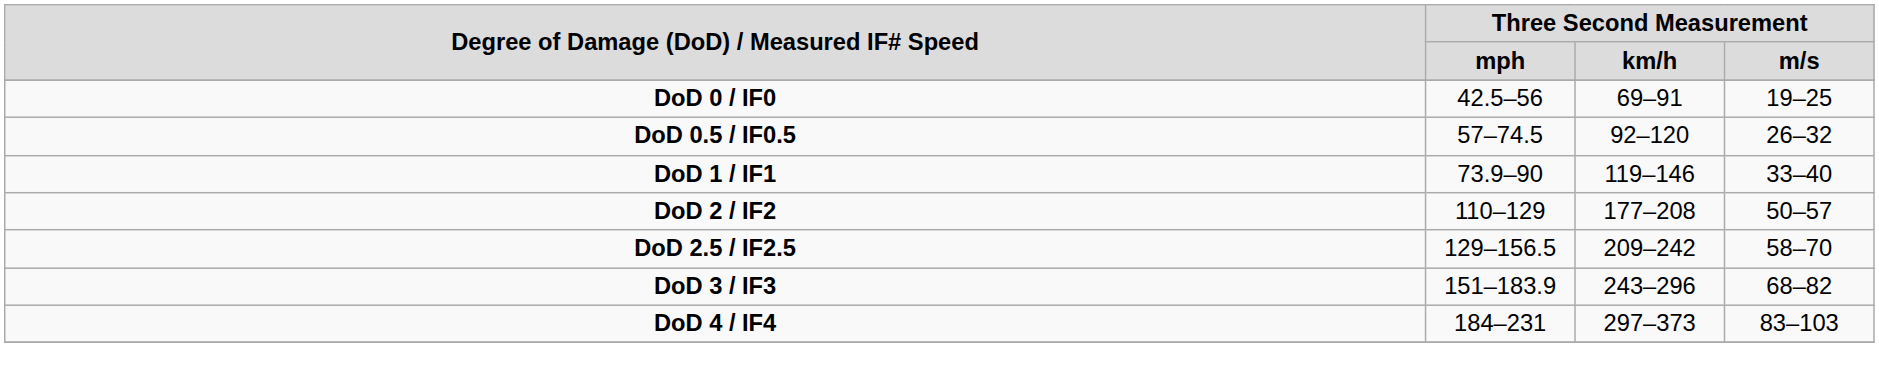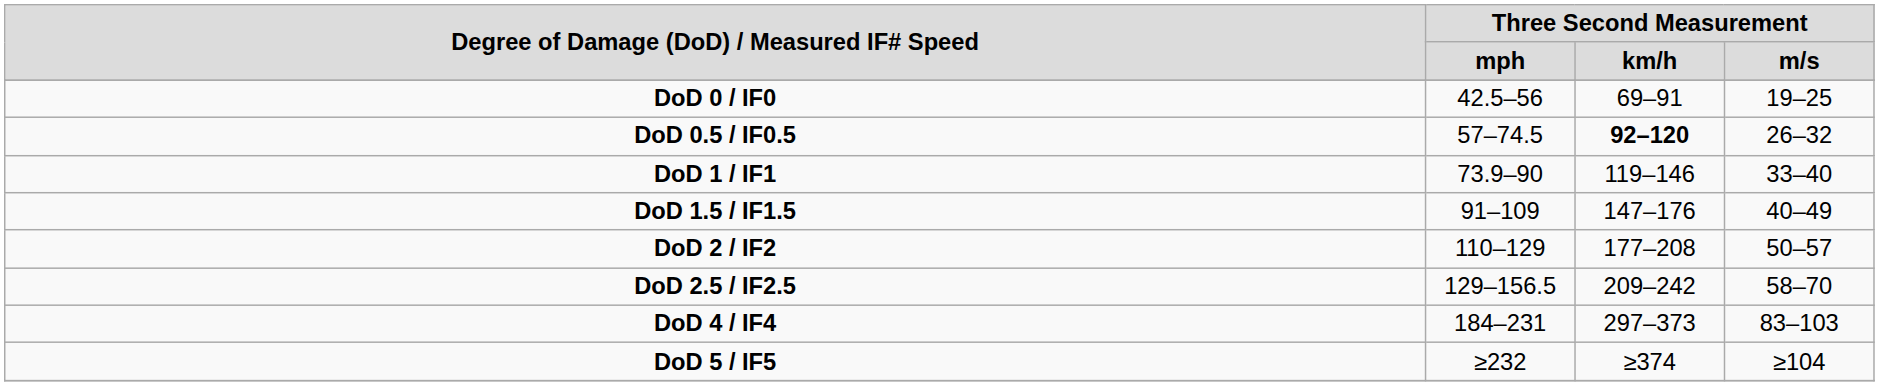(1650, 135) normal -> (1650, 135) bold
+ row: (715, 211)
- row: (715, 286)
+ row: (715, 361)
